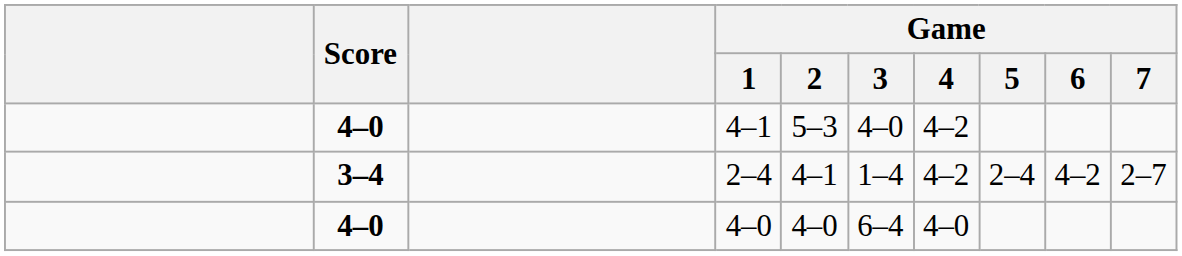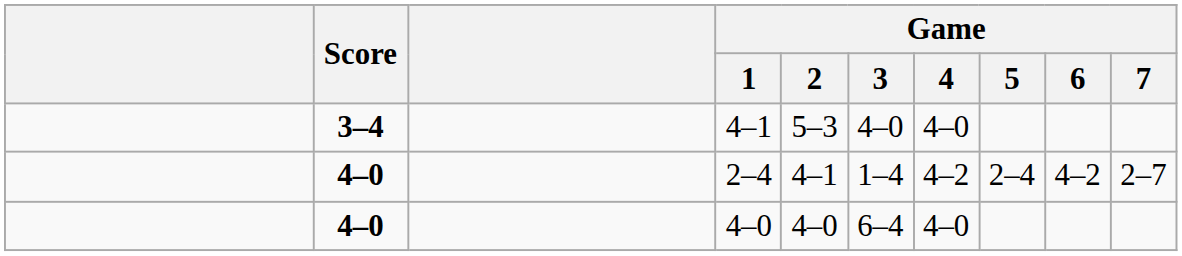(360, 126) 4–0 -> (360, 126) 3–4
(946, 126) 4–2 -> (946, 126) 4–0
(360, 175) 3–4 -> (360, 175) 4–0
